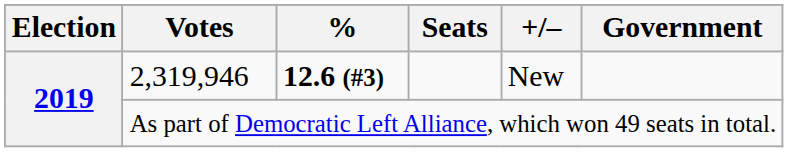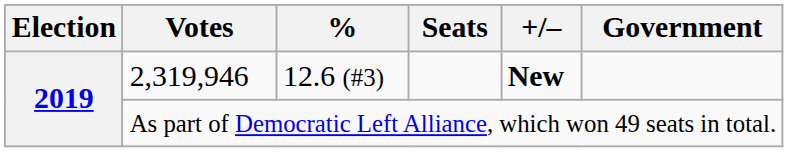(334, 75) bold -> (334, 75) normal
(536, 75) normal -> (536, 75) bold
